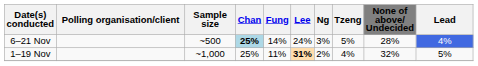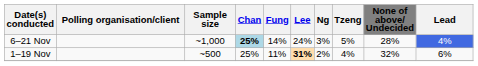(210, 41) ~500 -> (210, 41) ~1,000
(210, 54) ~1,000 -> (210, 54) ~500
(445, 54) 5% -> (445, 54) 6%
